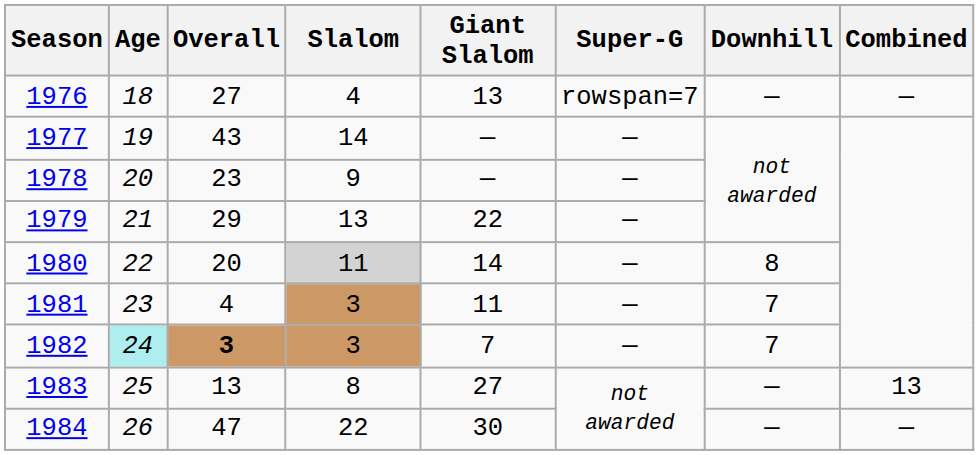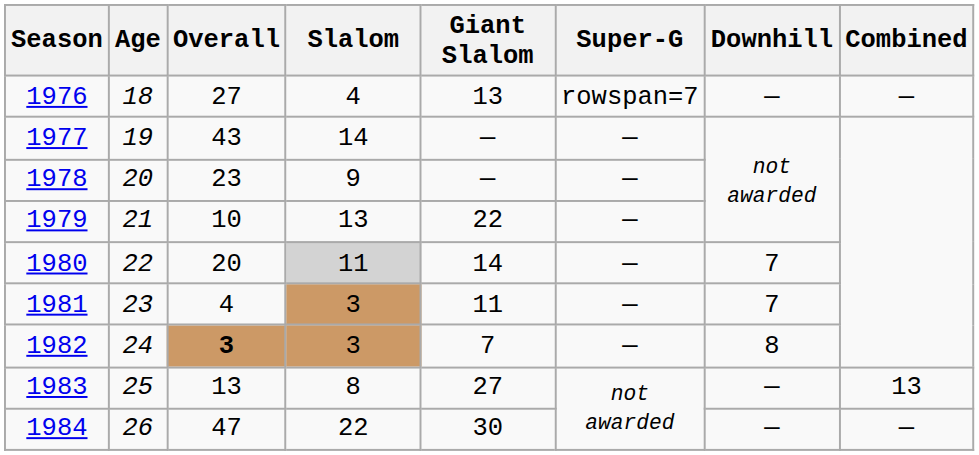(226, 221) 29 -> (226, 221) 10
(772, 263) 8 -> (772, 263) 7
(138, 346) paleturquoise background -> (138, 346) no background
(772, 346) 7 -> (772, 346) 8
